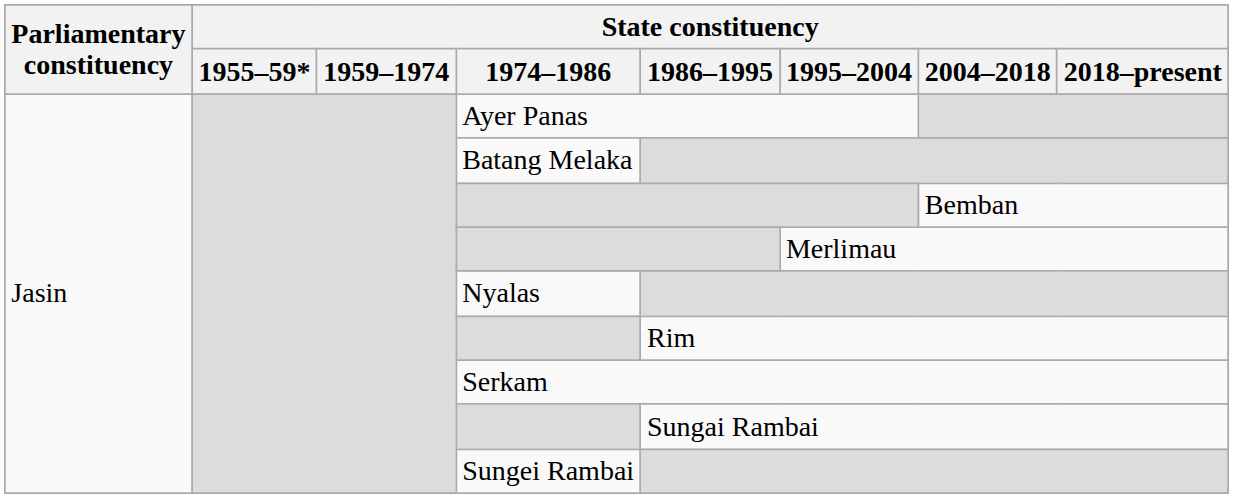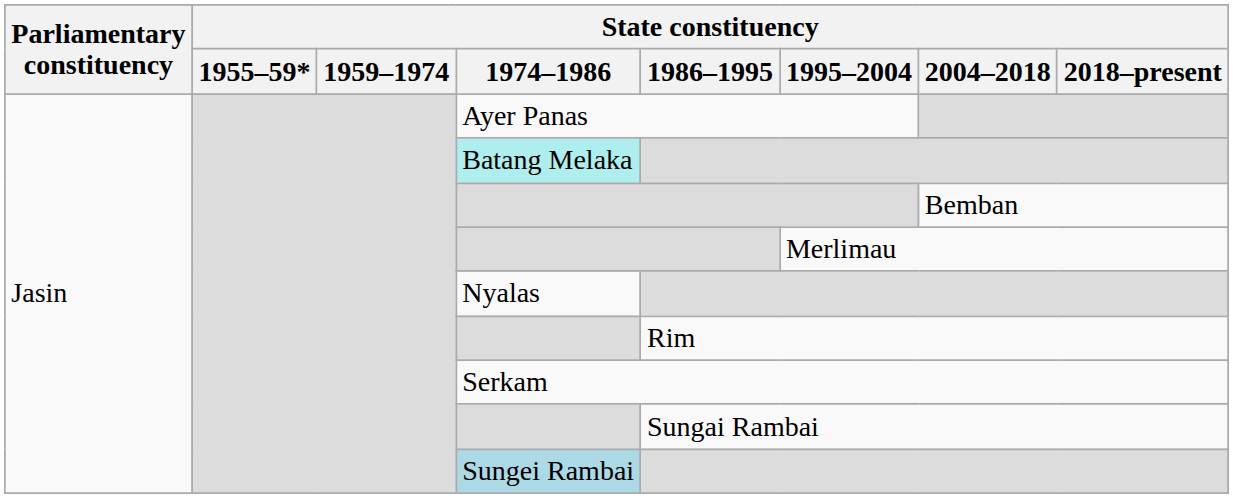(547, 159) no background -> (547, 159) paleturquoise background
(548, 470) no background -> (548, 470) lightblue background
